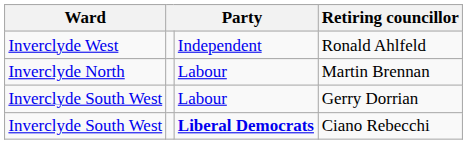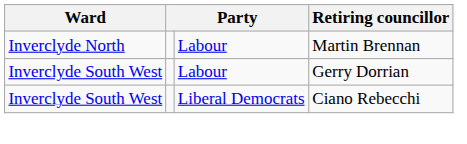- row: (374, 44)
(246, 125) bold -> (241, 98) normal
